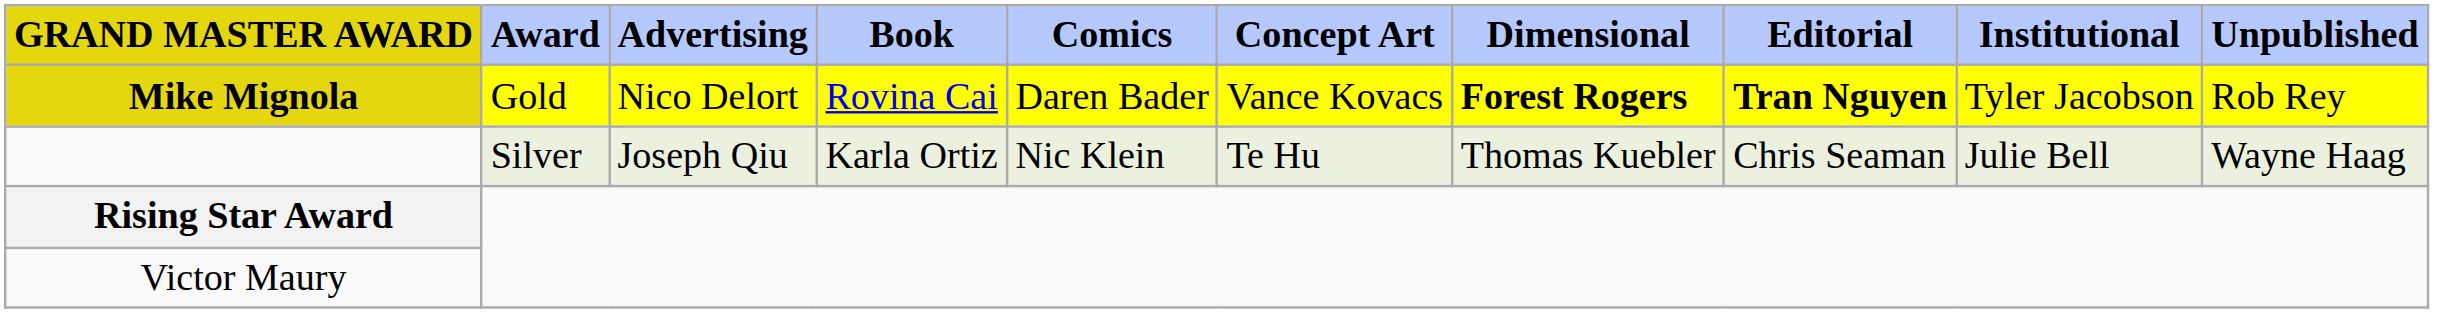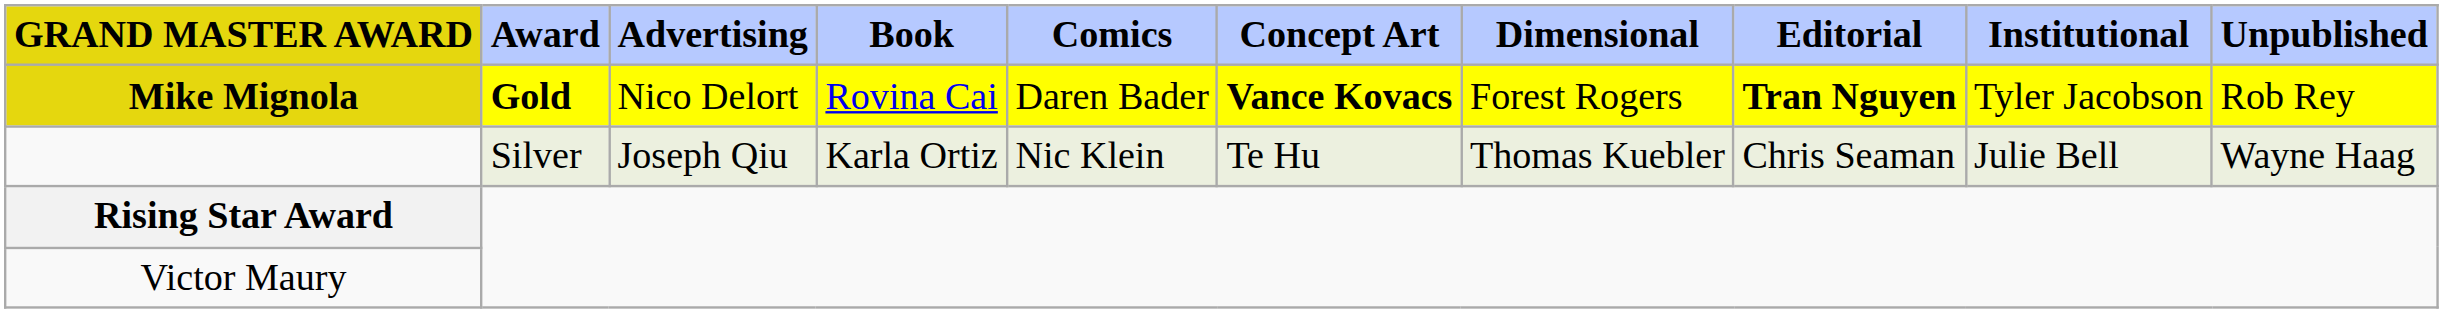(529, 95) normal -> (531, 95) bold
(1335, 95) normal -> (1339, 95) bold
(1574, 95) bold -> (1576, 95) normal
